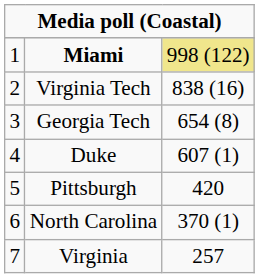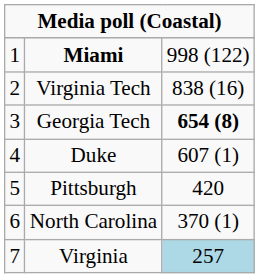(208, 54) khaki background -> (208, 54) no background
(208, 121) normal -> (208, 121) bold
(208, 255) no background -> (208, 255) lightblue background
